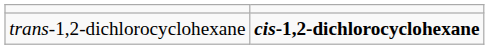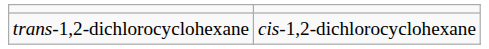(367, 28) bold -> (367, 28) normal
